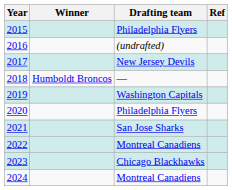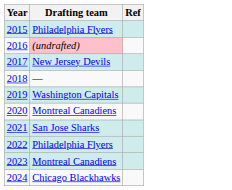- column: (72, 12)
(140, 45) no background -> (56, 45) pink background
(157, 111) Philadelphia Flyers -> (74, 111) Montreal Canadiens
(159, 144) Montreal Canadiens -> (73, 144) Philadelphia Flyers
(161, 161) Chicago Blackhawks -> (74, 161) Montreal Canadiens
(159, 177) Montreal Canadiens -> (76, 177) Chicago Blackhawks
